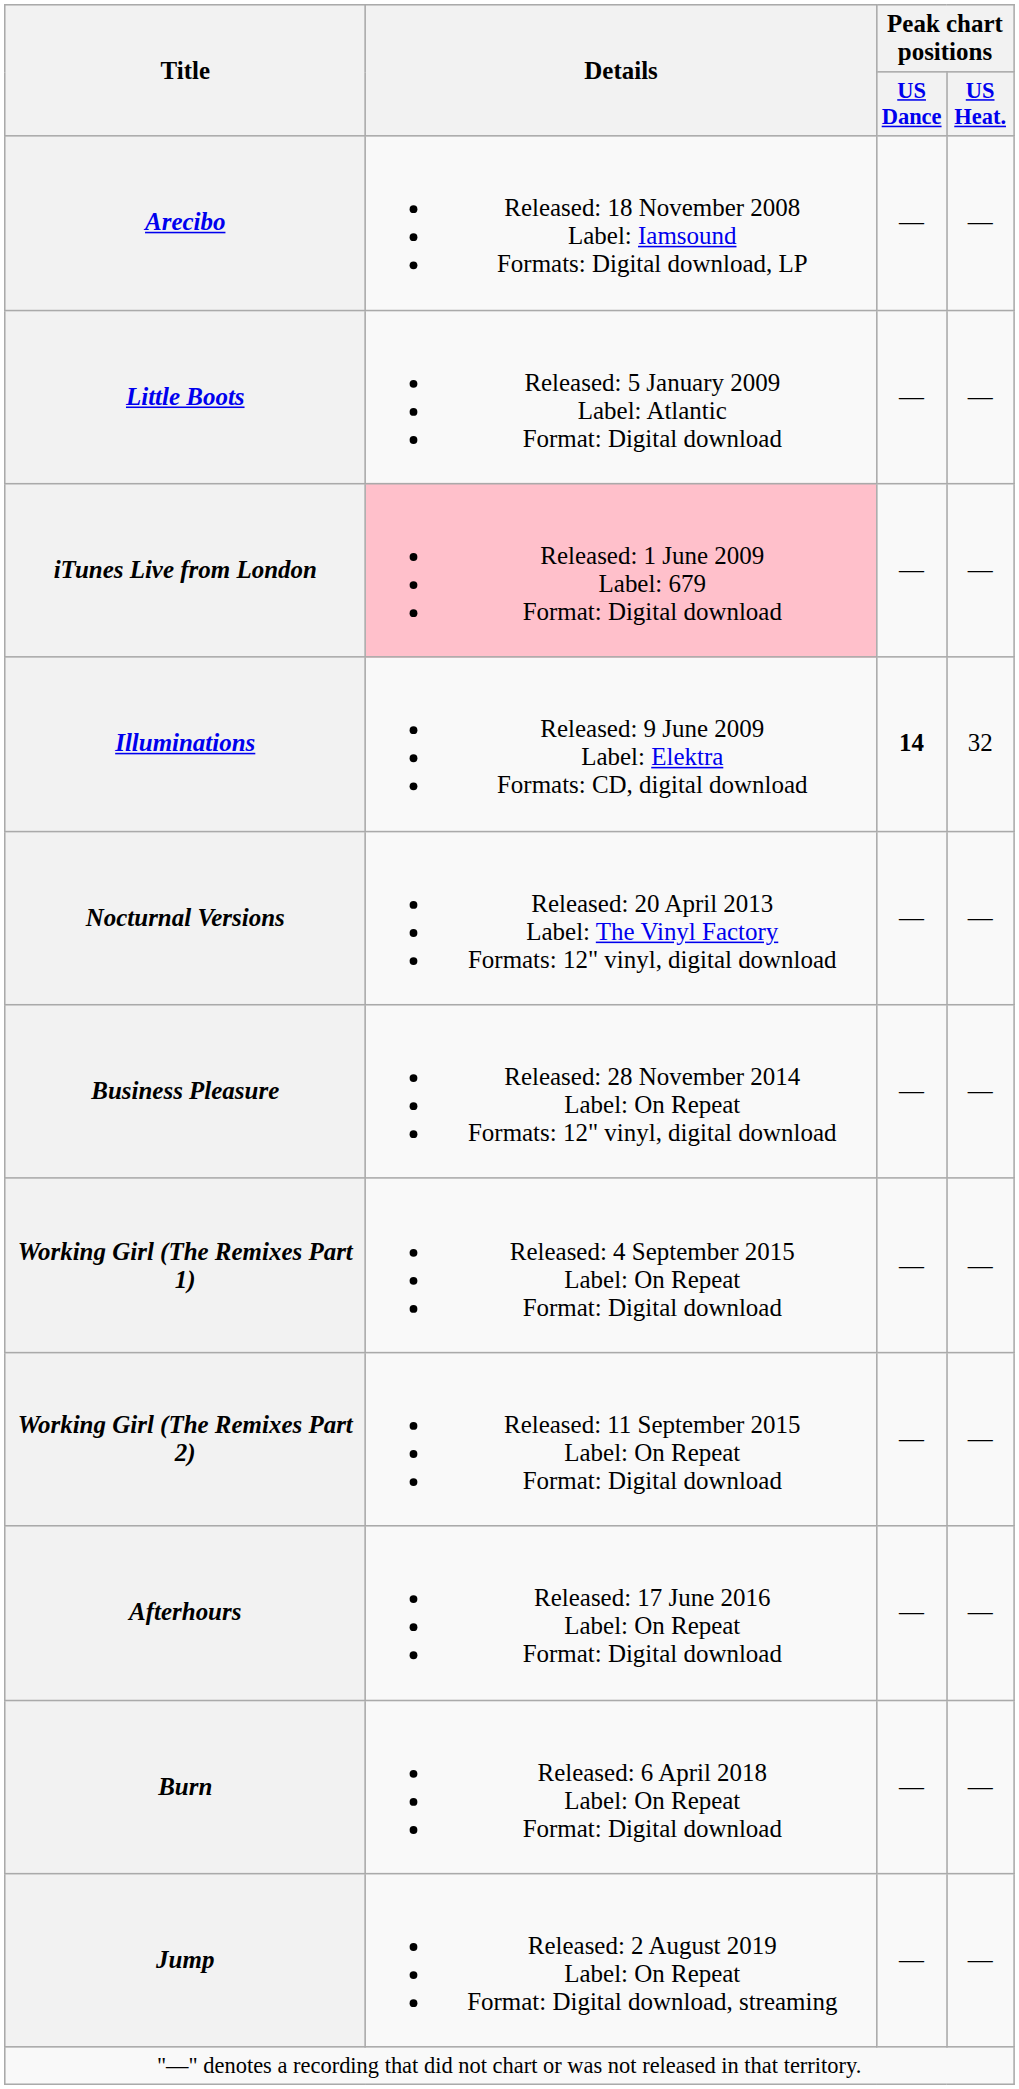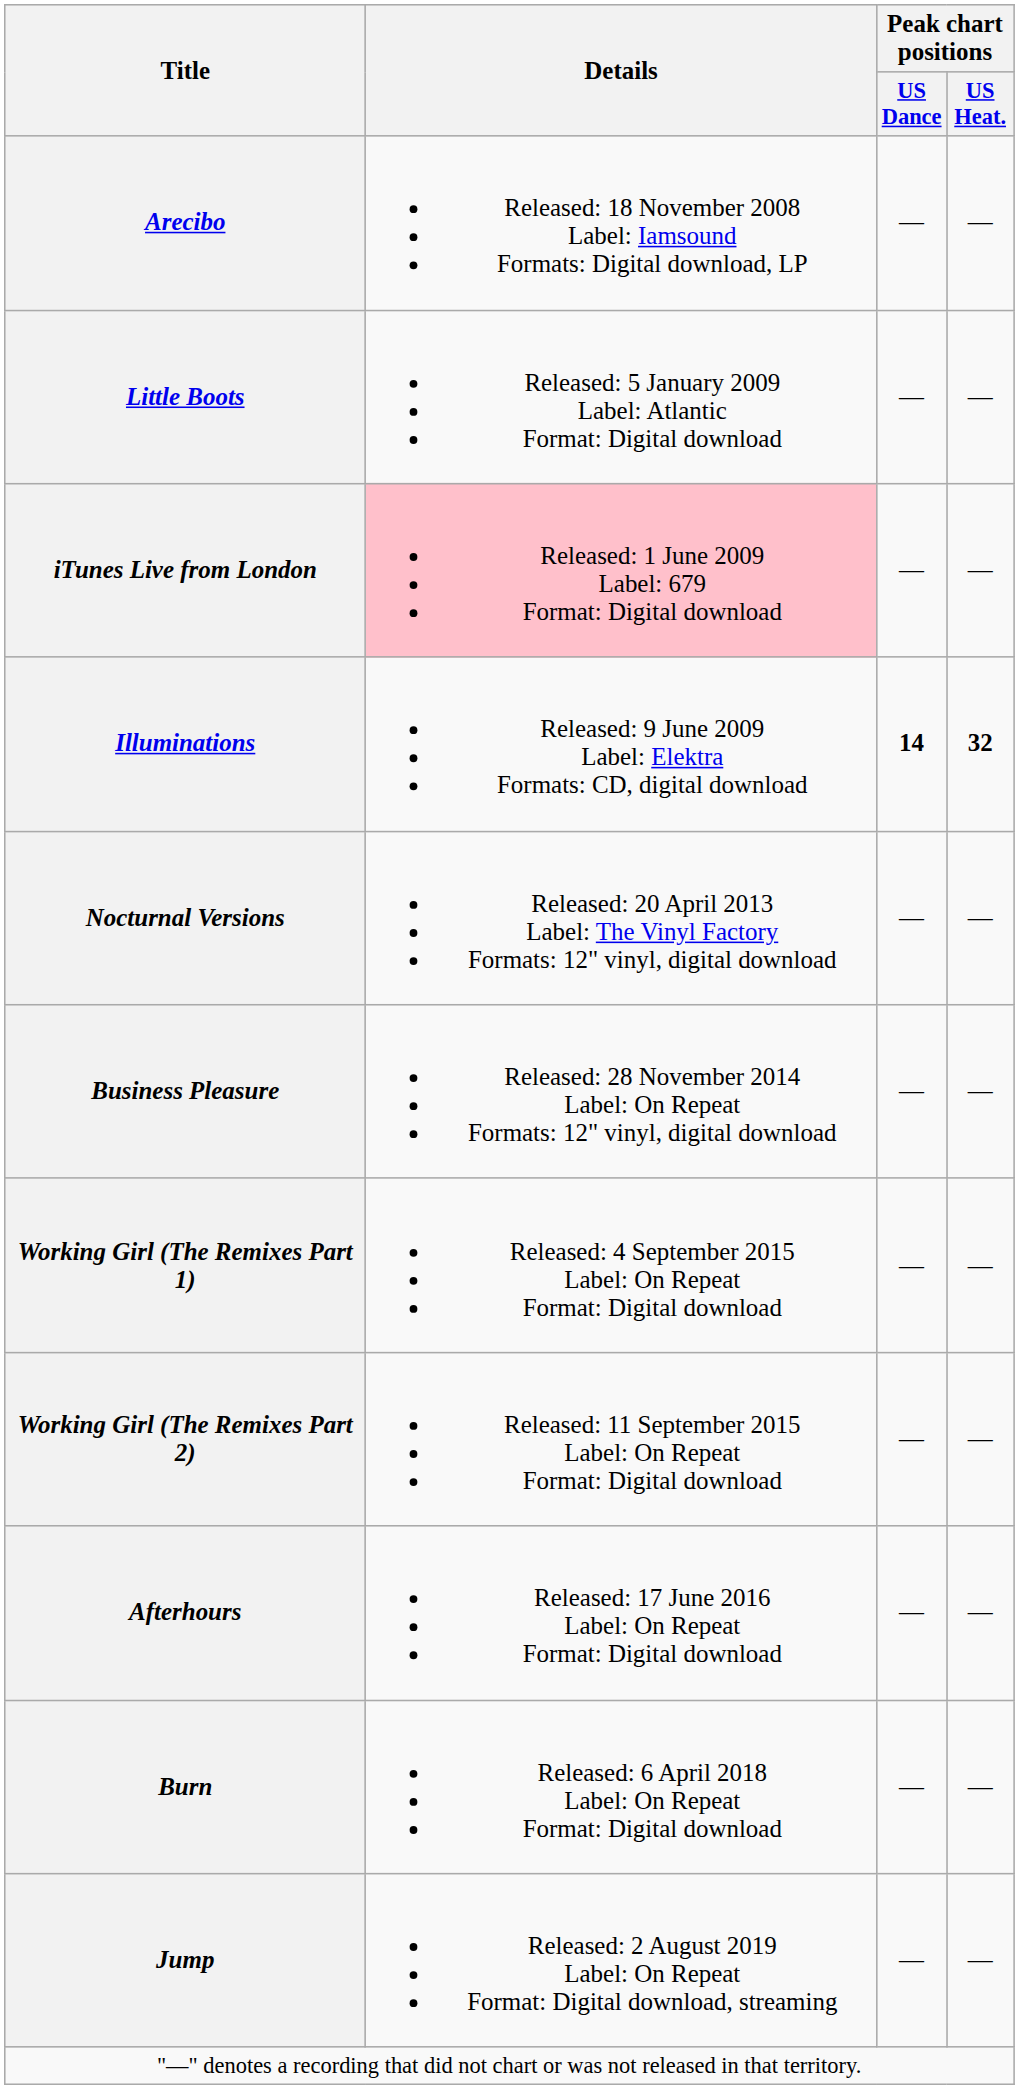(980, 743) normal -> (980, 743) bold
